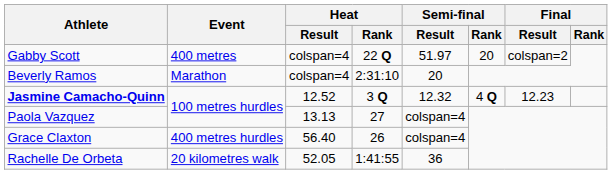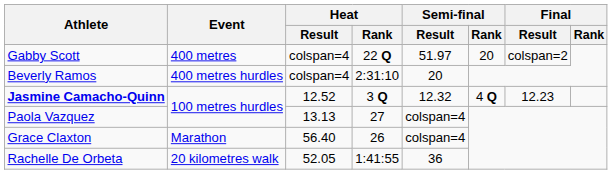(199, 76) Marathon -> (227, 76) 400 metres hurdles
(227, 138) 400 metres hurdles -> (199, 138) Marathon
